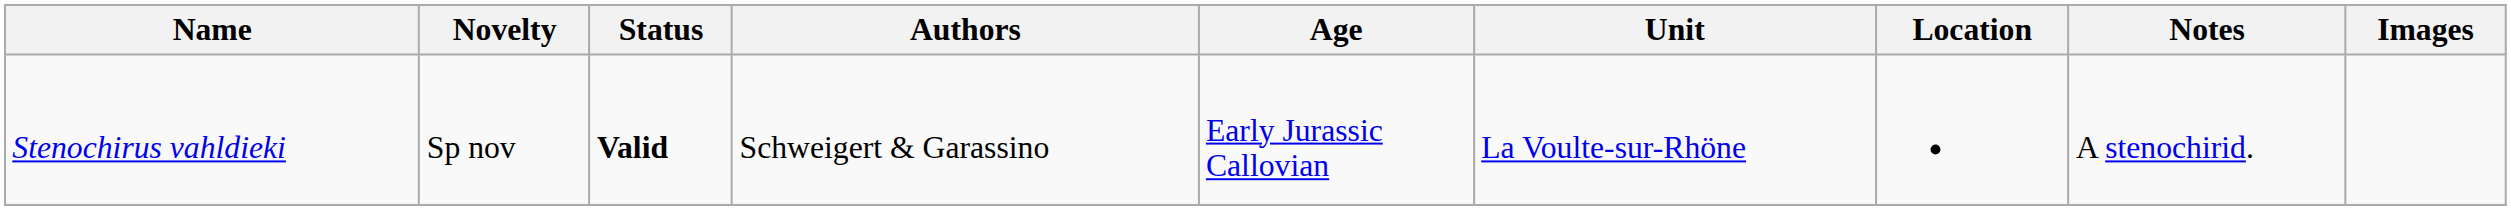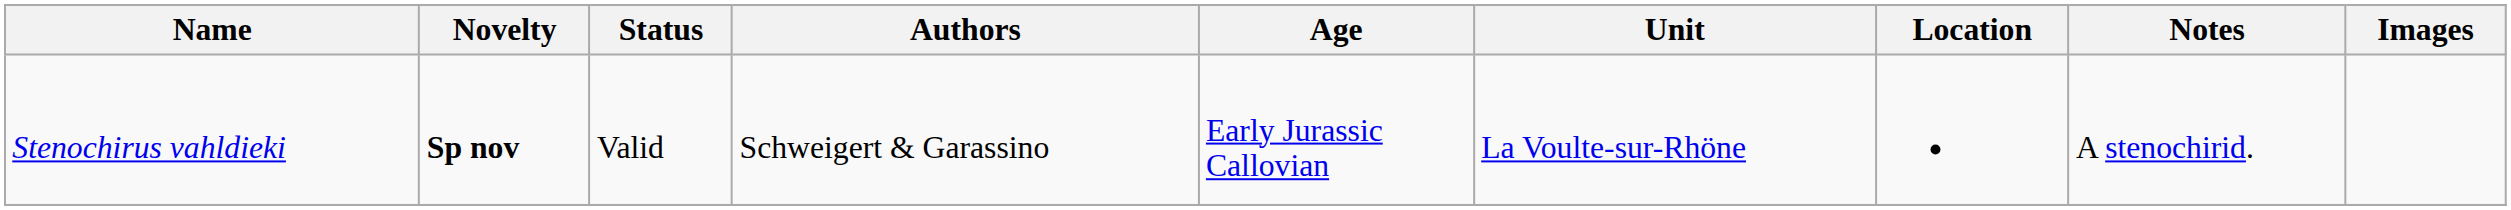(471, 147) normal -> (473, 147) bold
(633, 147) bold -> (630, 147) normal
